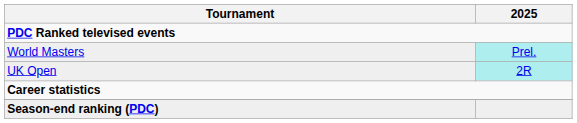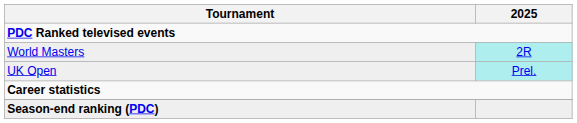(524, 52) Prel. -> (524, 52) 2R
(524, 71) 2R -> (524, 71) Prel.
